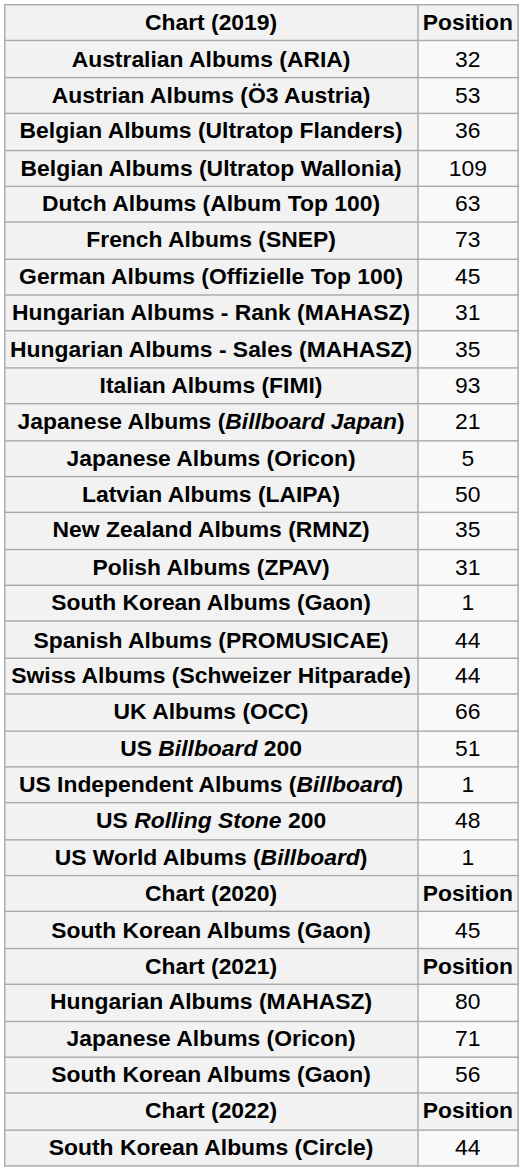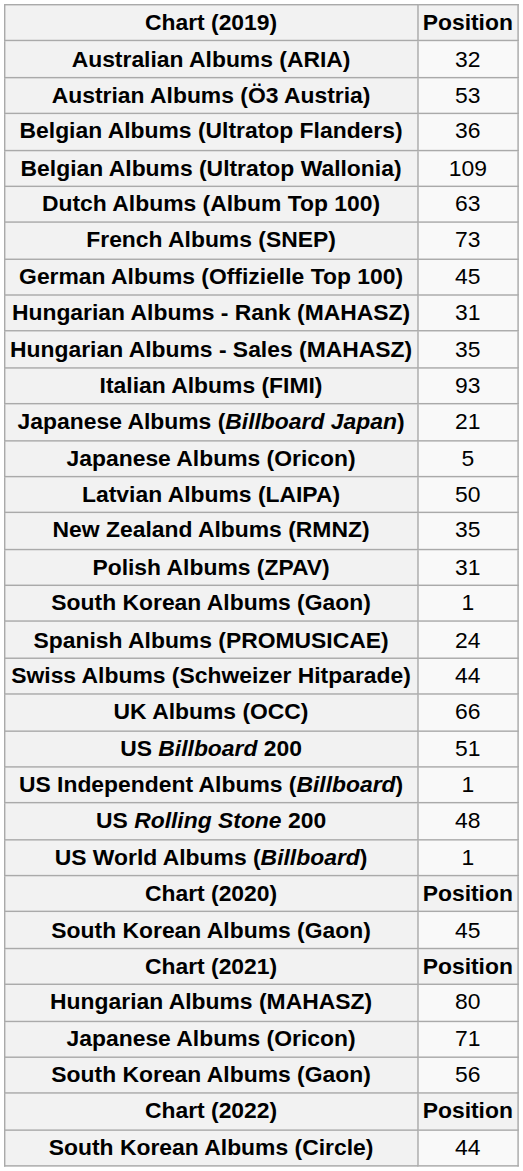(468, 639) 44 -> (468, 639) 24
